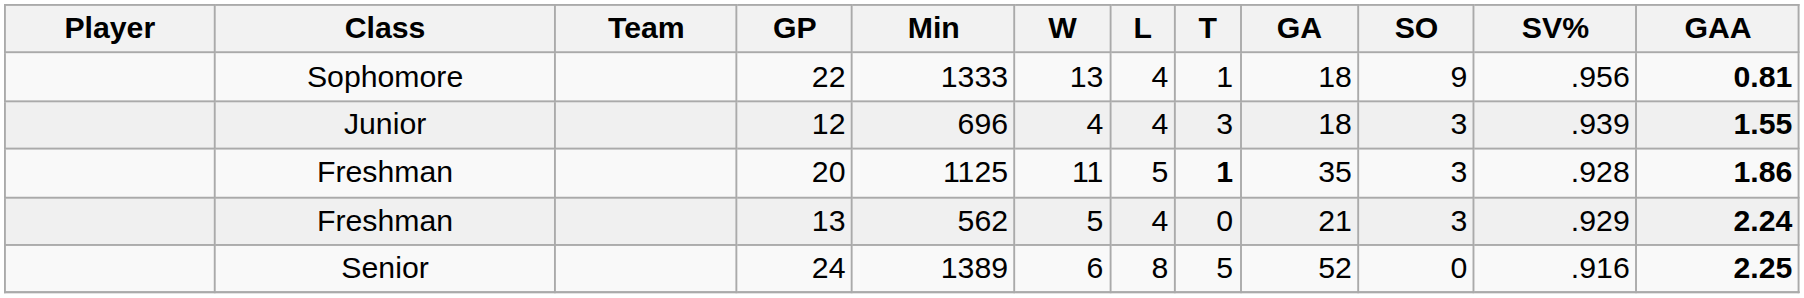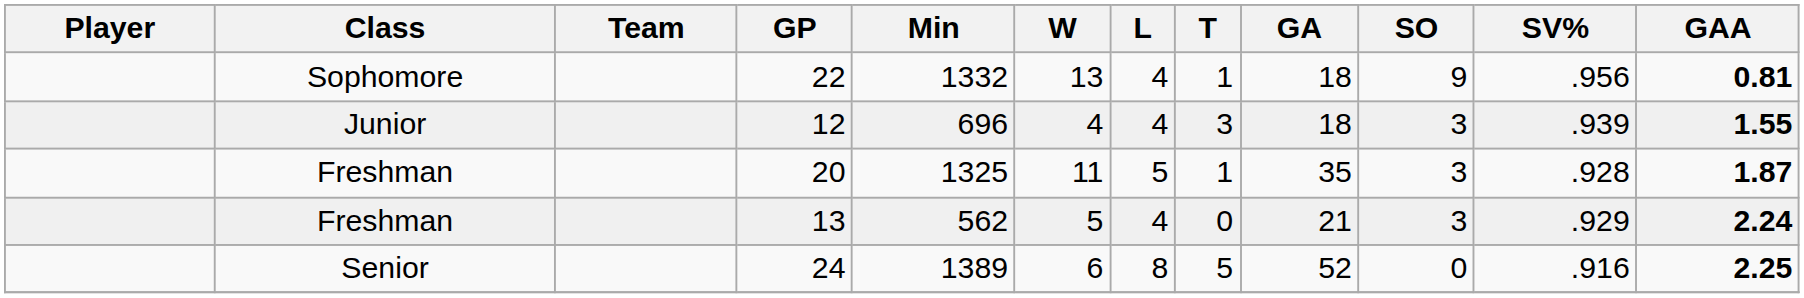(974, 76) 1333 -> (974, 76) 1332
(976, 172) 1125 -> (974, 172) 1325
(1225, 172) bold -> (1225, 172) normal
(1763, 172) 1.86 -> (1763, 172) 1.87
